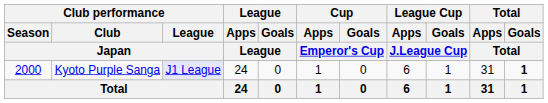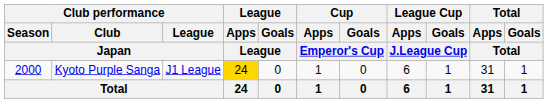(193, 70) lavender background -> (193, 70) no background
(241, 70) no background -> (241, 70) gold background
(524, 70) bold -> (524, 70) normal
